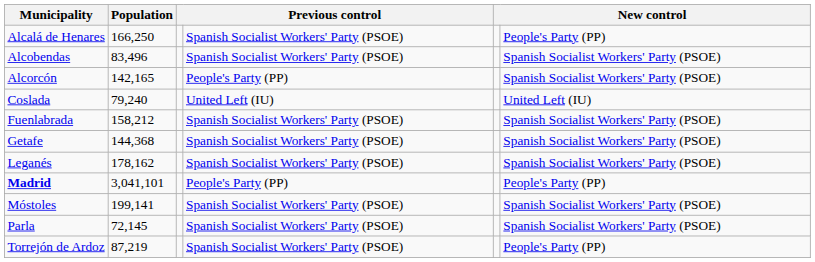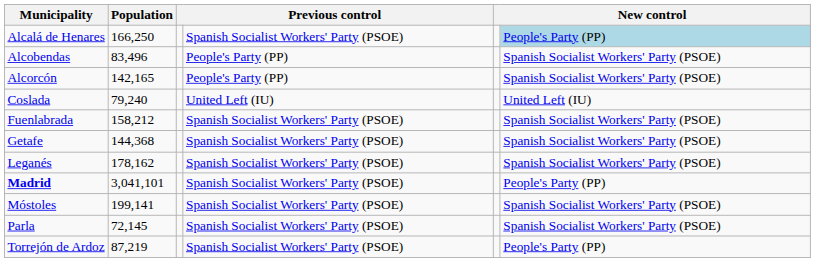(554, 36) no background -> (554, 36) lightblue background
(295, 57) Spanish Socialist Workers' Party (PSOE) -> (237, 57) People's Party (PP)
(237, 183) People's Party (PP) -> (295, 183) Spanish Socialist Workers' Party (PSOE)
